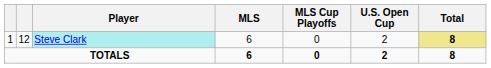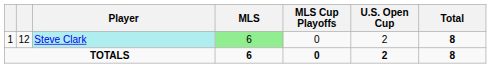(249, 40) no background -> (249, 40) lightgreen background
(452, 40) khaki background -> (452, 40) no background
